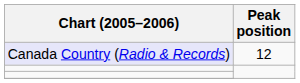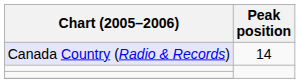(264, 53) 12 -> (264, 53) 14
